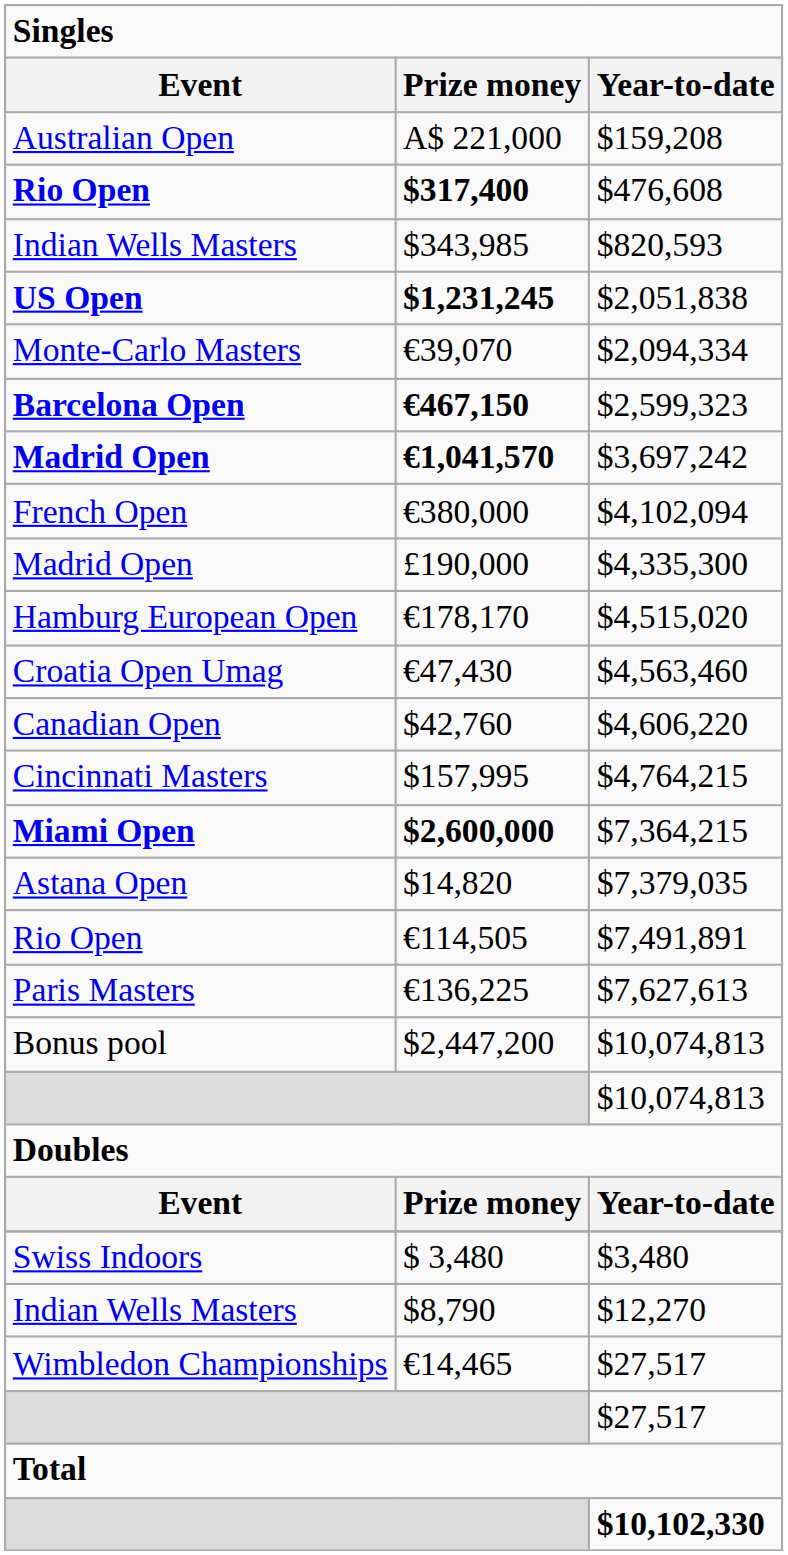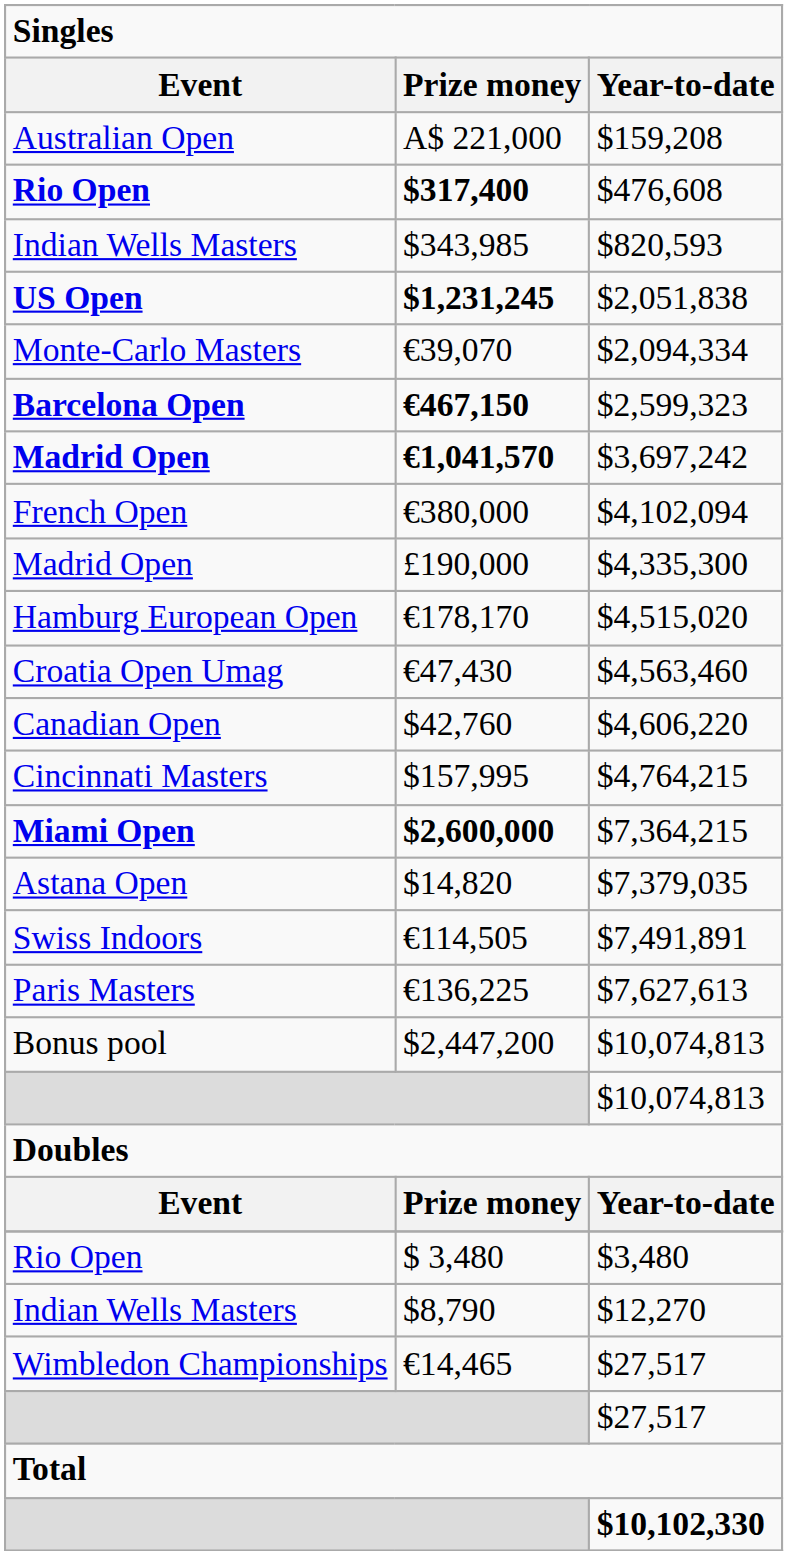(78, 937) Rio Open -> (108, 937) Swiss Indoors
(108, 1256) Swiss Indoors -> (78, 1256) Rio Open
